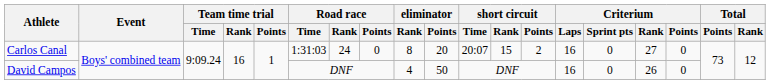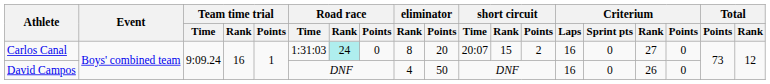(344, 51) no background -> (344, 51) paleturquoise background
